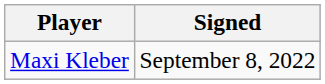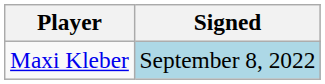(228, 60) no background -> (228, 60) lightblue background
